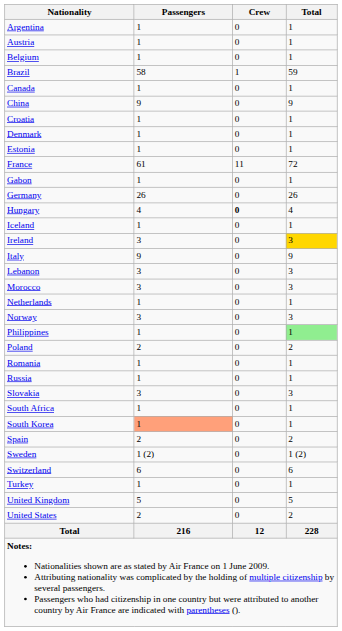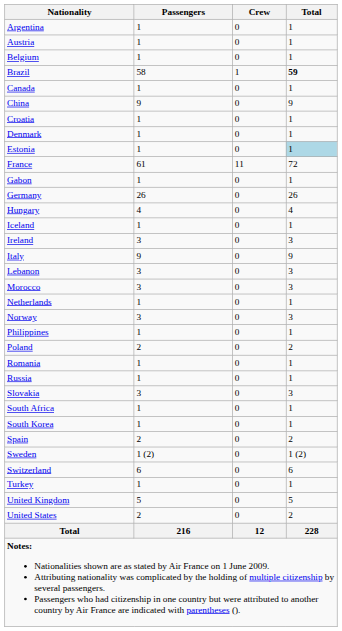(293, 72) normal -> (293, 72) bold
(291, 149) no background -> (291, 149) lightblue background
(237, 210) bold -> (237, 210) normal
(291, 240) gold background -> (291, 240) no background
(291, 332) lightgreen background -> (291, 332) no background
(139, 423) lightsalmon background -> (139, 423) no background
